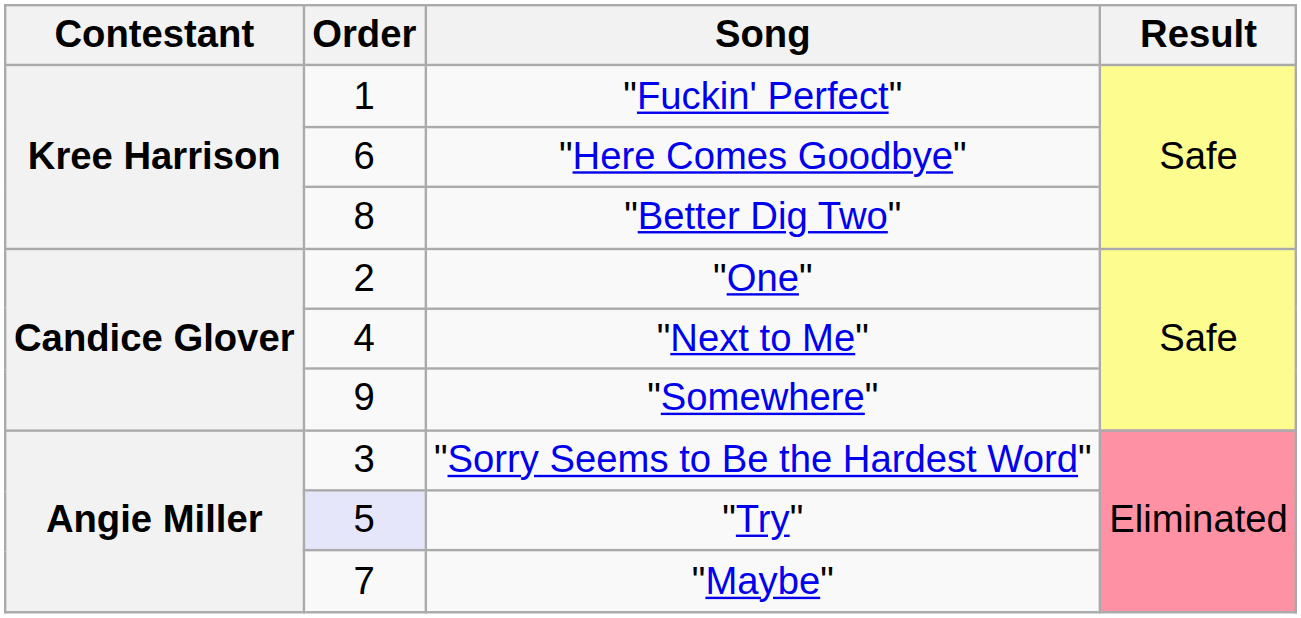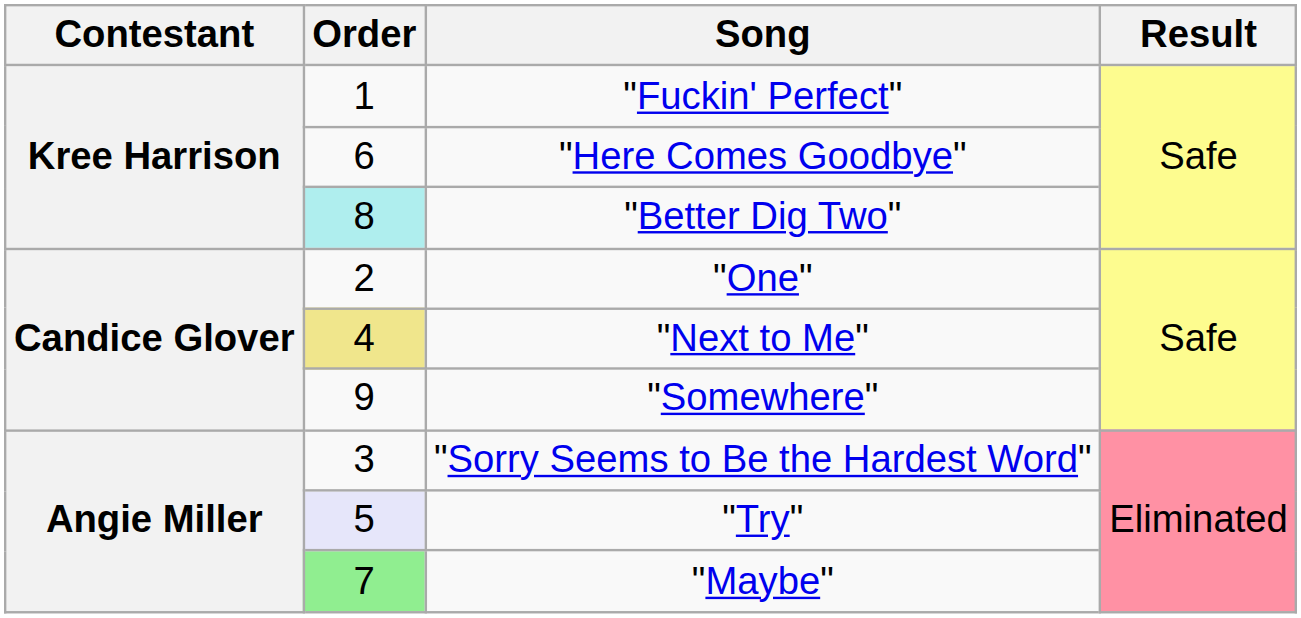(364, 216) no background -> (364, 216) paleturquoise background
(364, 338) no background -> (364, 338) khaki background
(364, 580) no background -> (364, 580) lightgreen background
